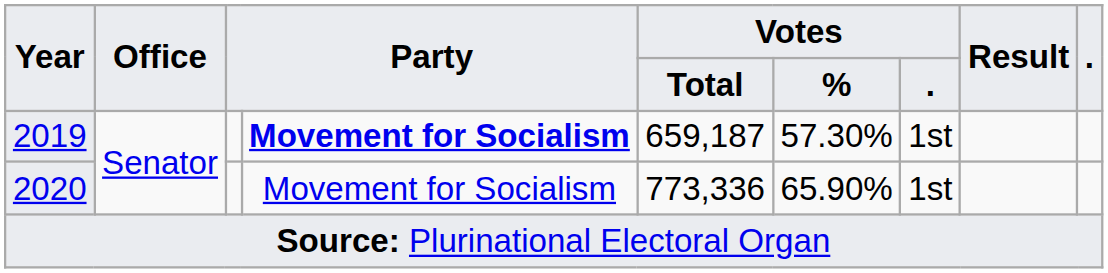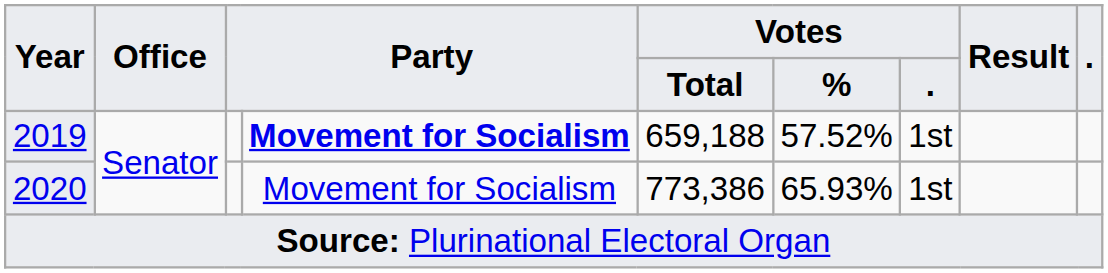(705, 136) 659,187 -> (705, 136) 659,188
(837, 136) 57.30% -> (837, 136) 57.52%
(705, 189) 773,336 -> (705, 189) 773,386
(837, 189) 65.90% -> (837, 189) 65.93%
